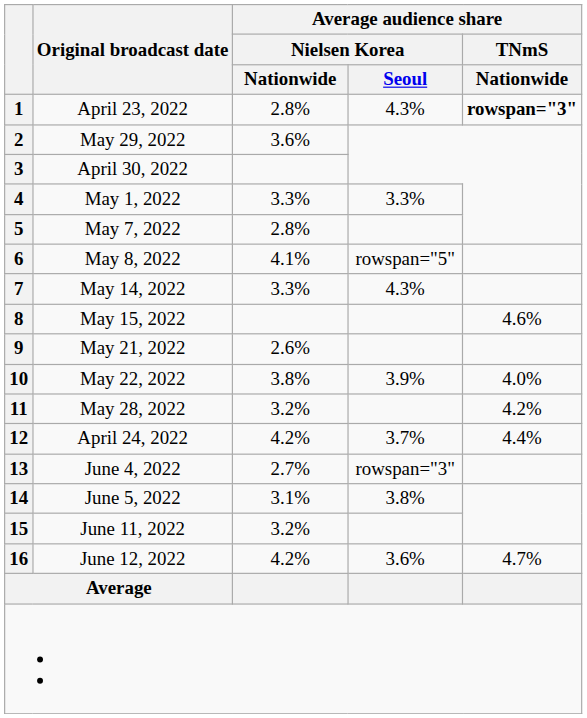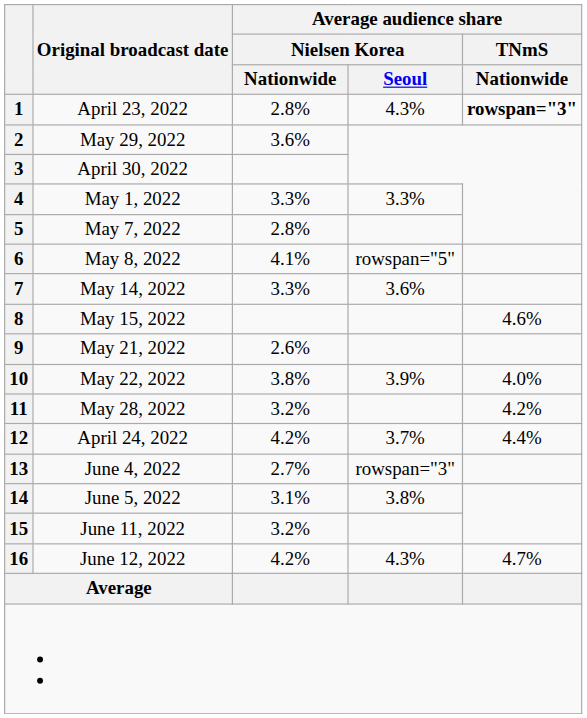(405, 288) 4.3% -> (405, 288) 3.6%
(405, 558) 3.6% -> (405, 558) 4.3%
